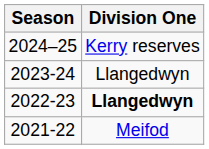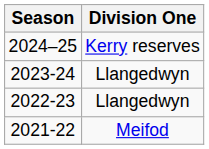(142, 102) bold -> (142, 102) normal
